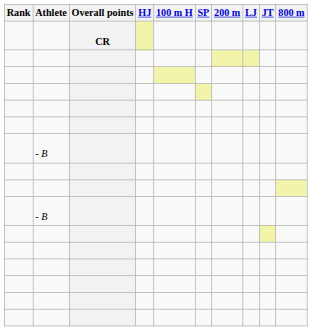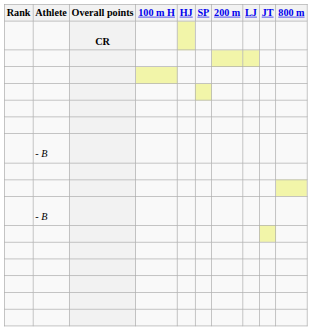columns swapped: (174, 13) <-> (145, 13)
